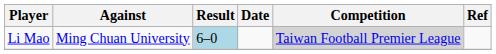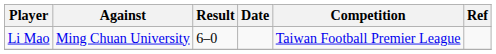(207, 37) lightblue background -> (207, 37) no background
(368, 37) lightgrey background -> (368, 37) no background
